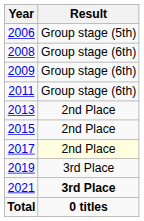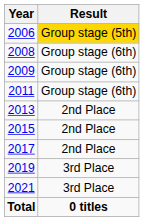(89, 33) no background -> (89, 33) gold background
(89, 149) lightyellow background -> (89, 149) no background
(89, 187) bold -> (89, 187) normal
